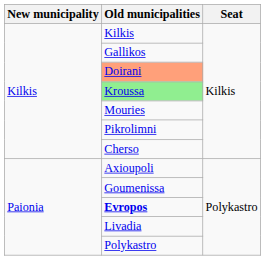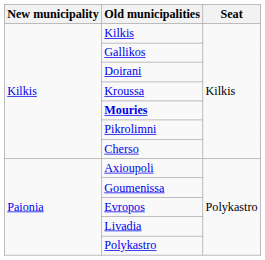(123, 71) lightsalmon background -> (123, 71) no background
(124, 91) lightgreen background -> (124, 91) no background
(125, 110) normal -> (126, 110) bold
(126, 206) bold -> (125, 206) normal
